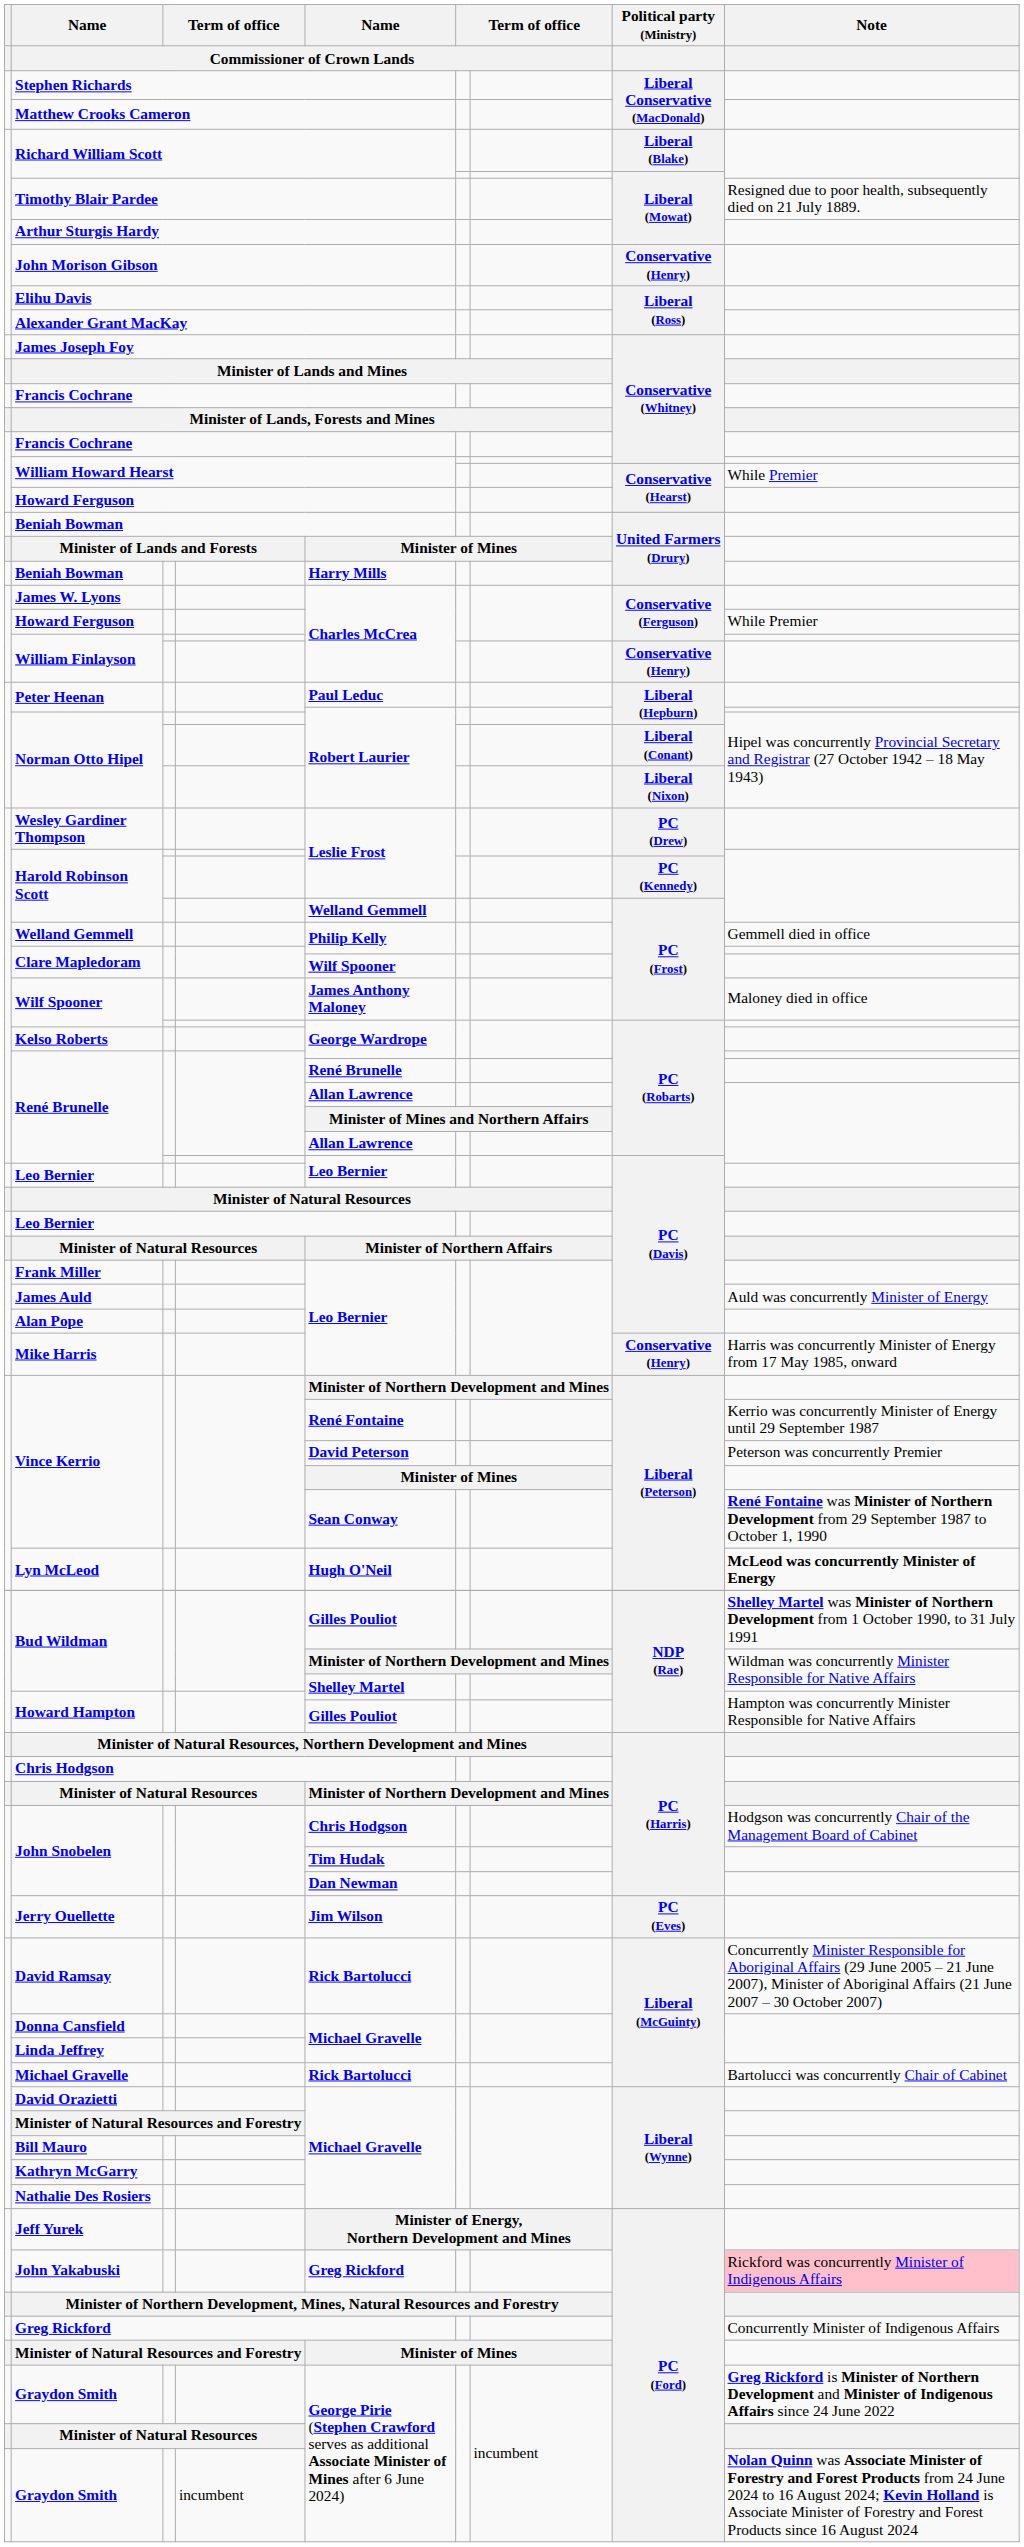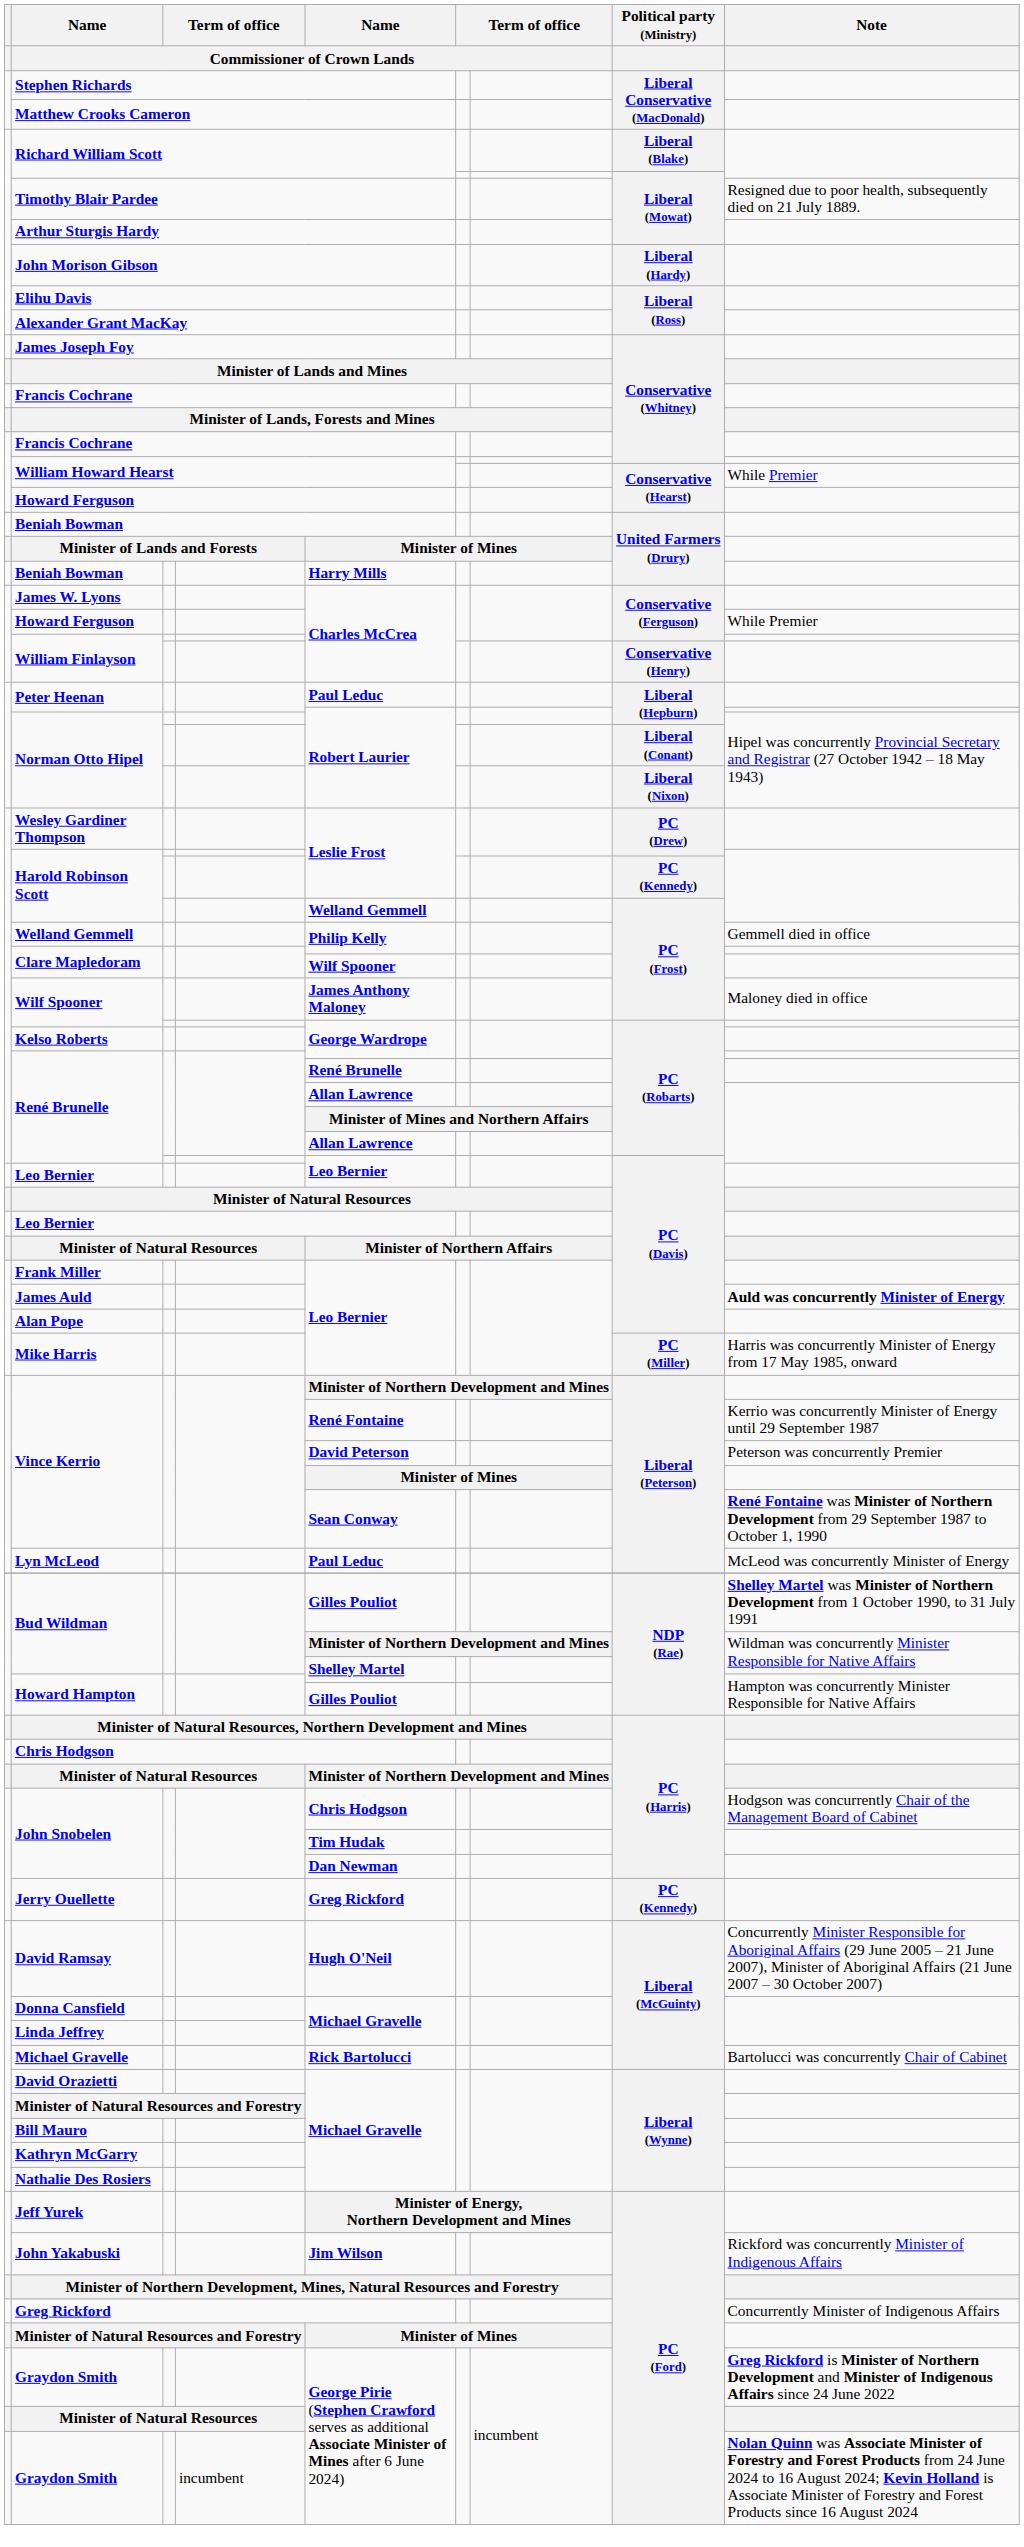(668, 264) Conservative (Henry) -> (668, 264) Liberal (Hardy)
(858, 1296) normal -> (866, 1296) bold
(668, 1354) Conservative (Henry) -> (668, 1354) PC (Miller)
(350, 1569) Hugh O'Neil -> (346, 1560) Paul Leduc
(851, 1569) bold -> (868, 1560) normal
(346, 1916) Jim Wilson -> (356, 1899) Greg Rickford
(668, 1916) PC (Eves) -> (668, 1899) PC (Kennedy)
(360, 1975) Rick Bartolucci -> (350, 1958) Hugh O'Neil
(356, 2270) Greg Rickford -> (346, 2253) Jim Wilson
(846, 2270) pink background -> (846, 2253) no background
